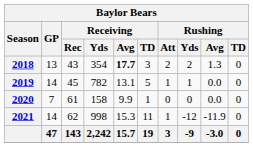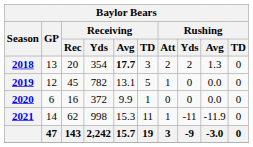(73, 64) 43 -> (73, 64) 20
(51, 82) 14 -> (51, 82) 12
(189, 82) 1 -> (189, 82) 0
(51, 99) 7 -> (51, 99) 6
(73, 99) 61 -> (73, 99) 16
(99, 99) 158 -> (99, 99) 372
(189, 116) -12 -> (189, 116) -11
